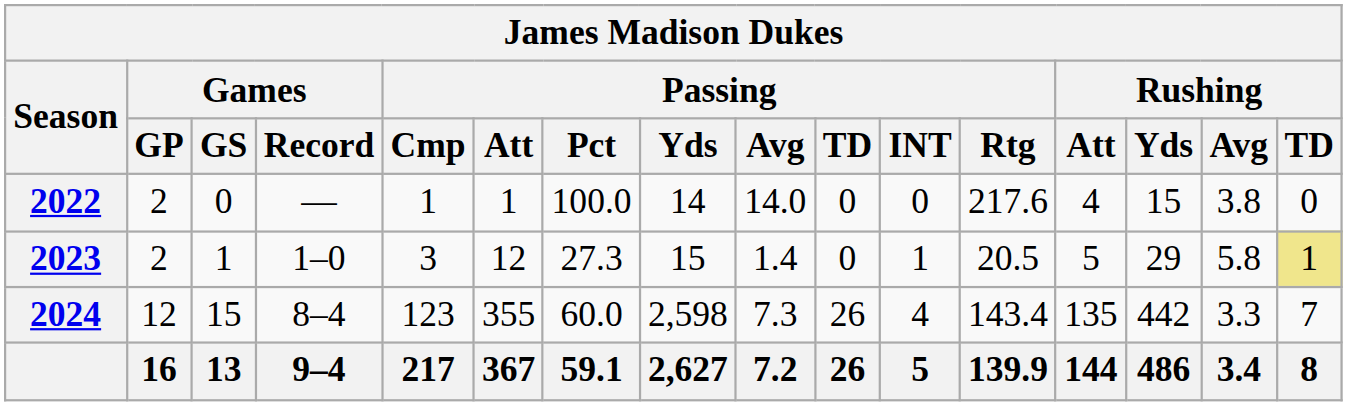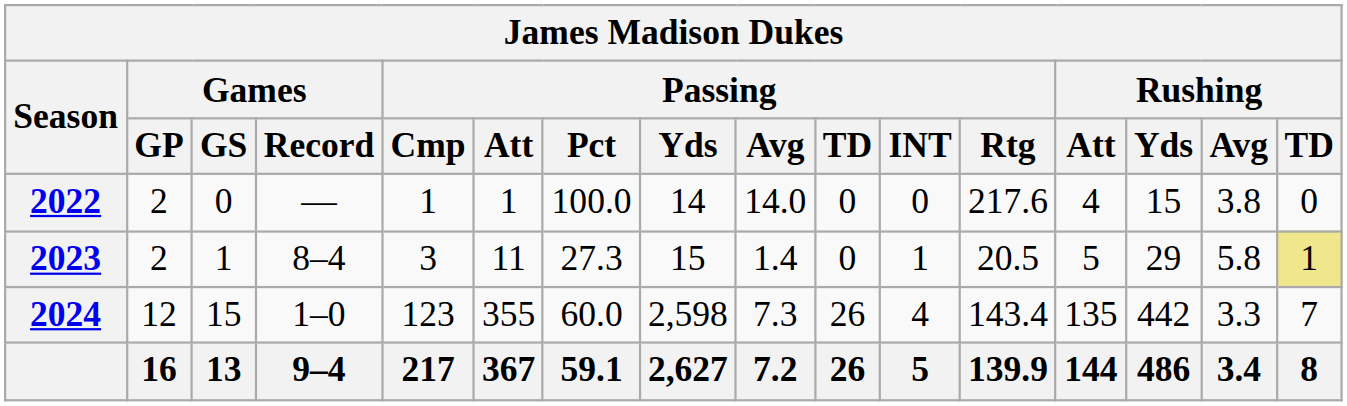(319, 257) 1–0 -> (319, 257) 8–4
(509, 257) 12 -> (509, 257) 11
(319, 314) 8–4 -> (319, 314) 1–0
